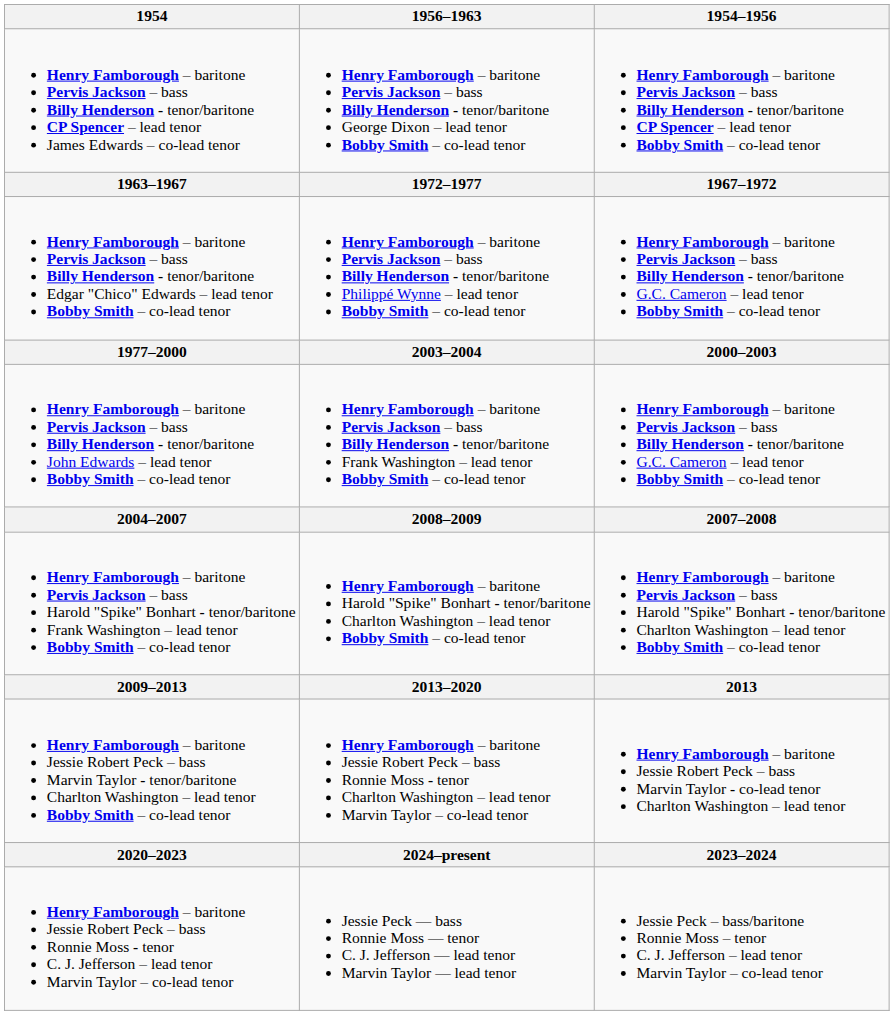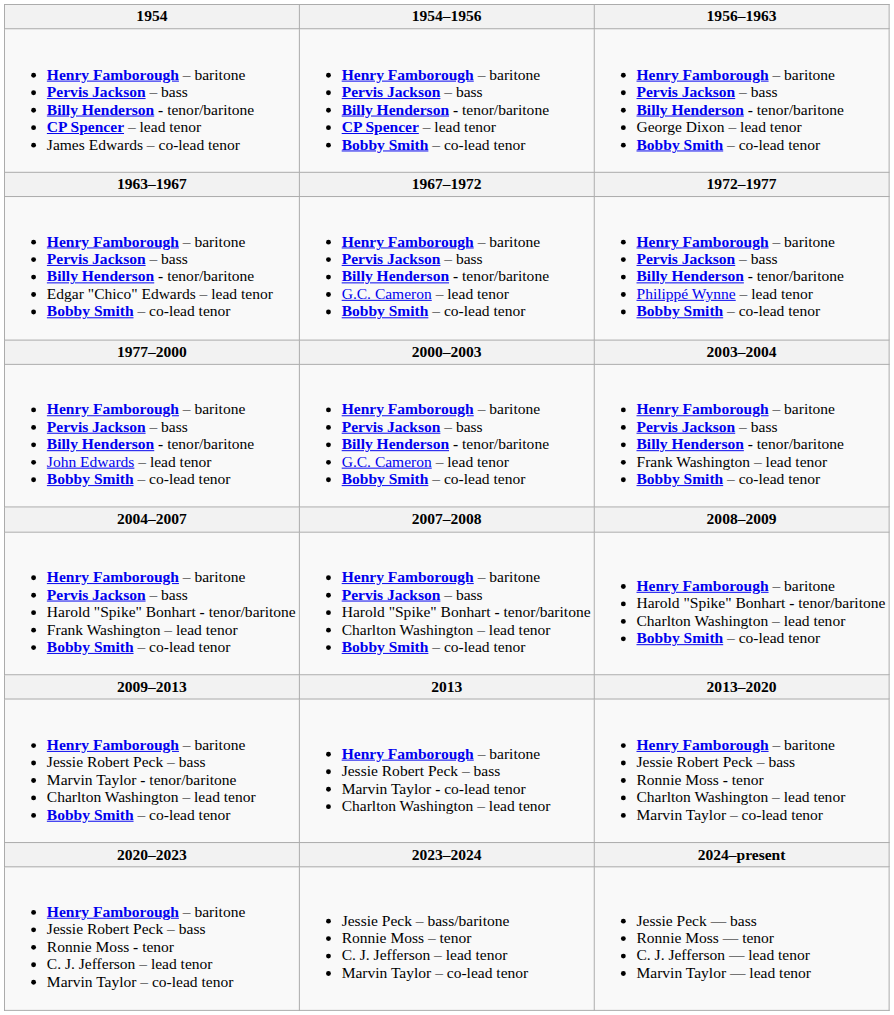columns swapped: (742, 16) <-> (447, 16)
